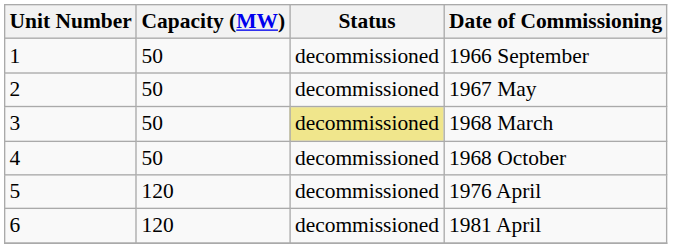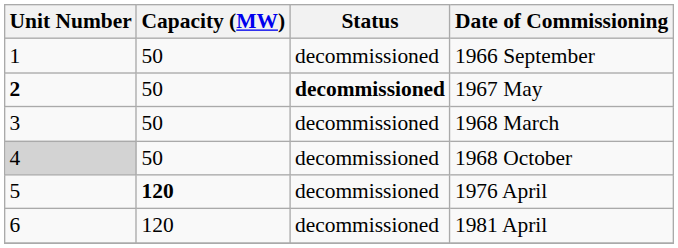(15, 89) normal -> (15, 89) bold
(367, 89) normal -> (370, 89) bold
(367, 123) khaki background -> (367, 123) no background
(15, 157) no background -> (15, 157) lightgrey background
(158, 191) normal -> (158, 191) bold
